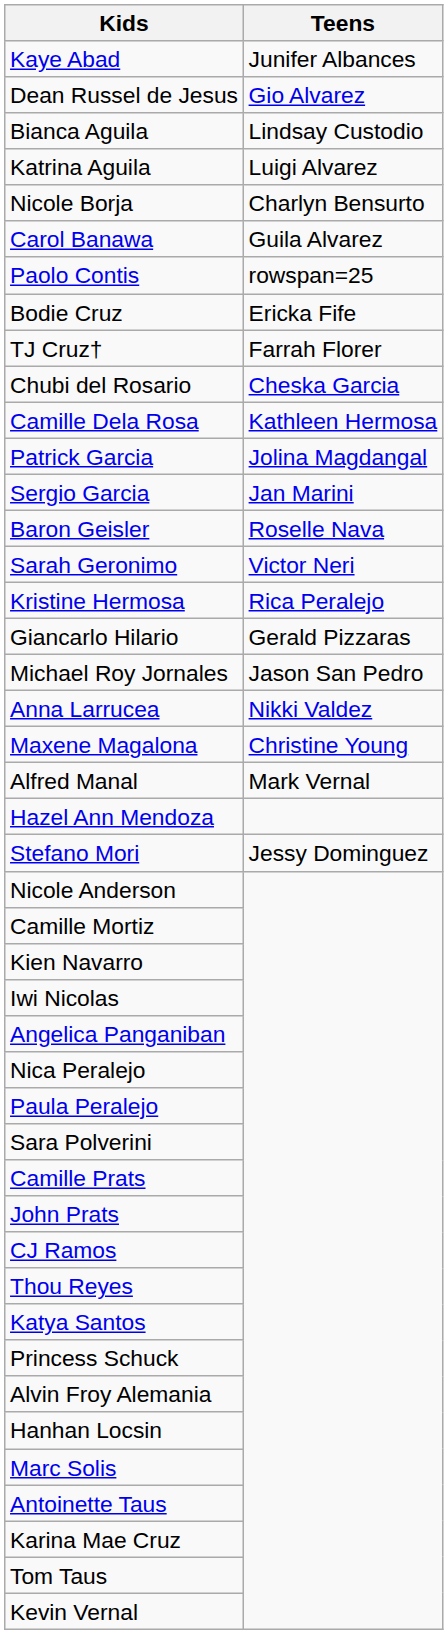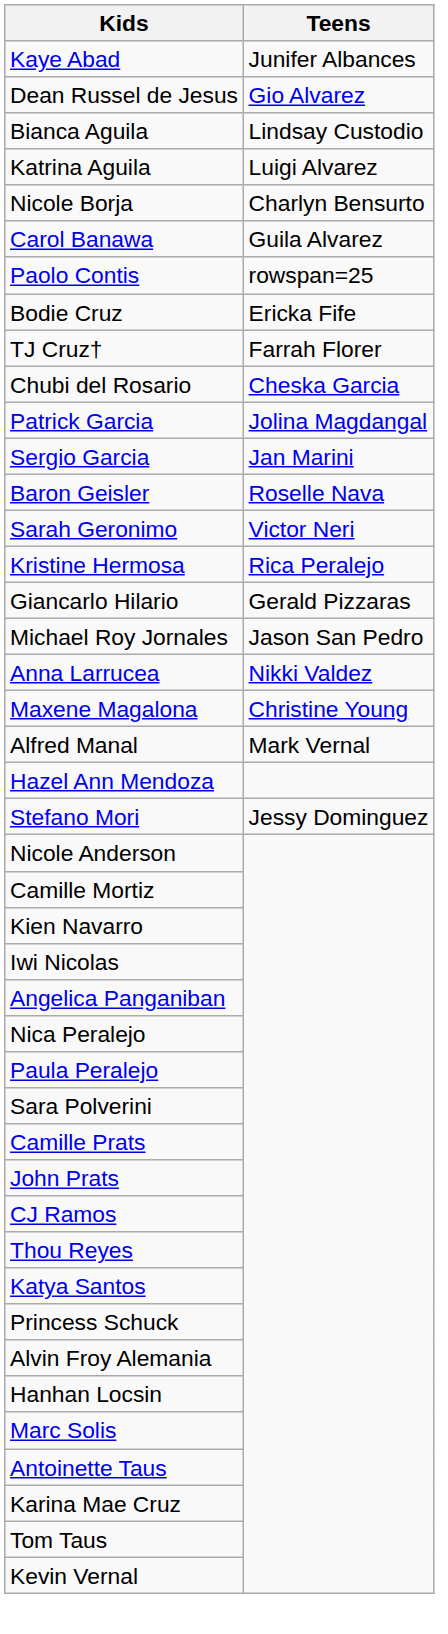- row: (104, 420)
